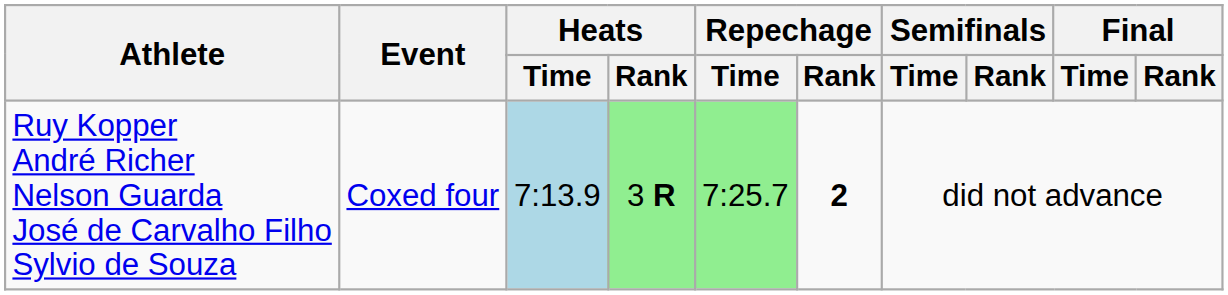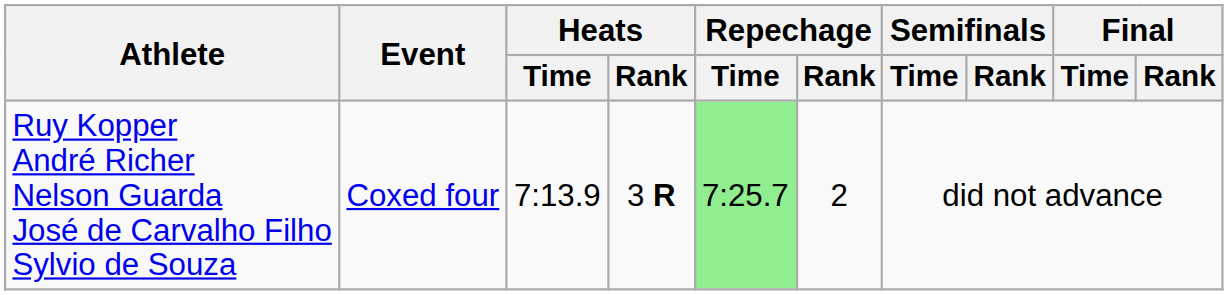(557, 196) lightblue background -> (557, 196) no background
(651, 196) lightgreen background -> (651, 196) no background
(839, 196) bold -> (839, 196) normal
